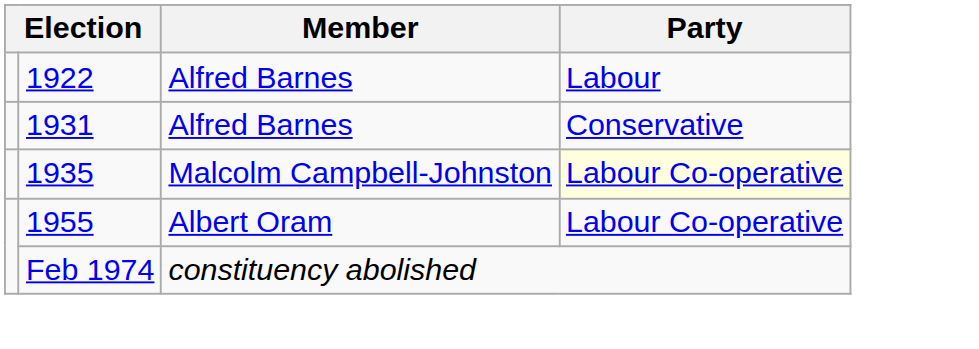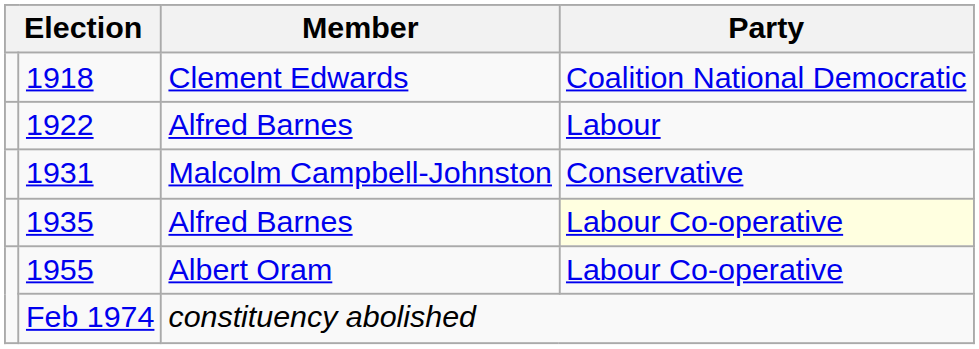+ row: (60, 76)
(261, 125) Alfred Barnes -> (360, 173) Malcolm Campbell-Johnston
(360, 173) Malcolm Campbell-Johnston -> (261, 221) Alfred Barnes
